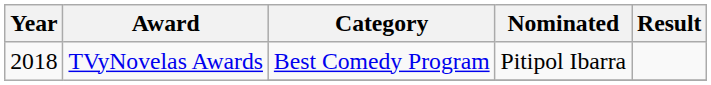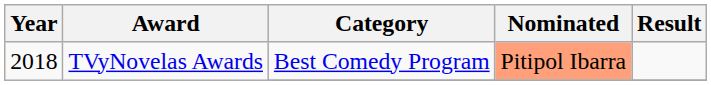(563, 60) no background -> (563, 60) lightsalmon background
